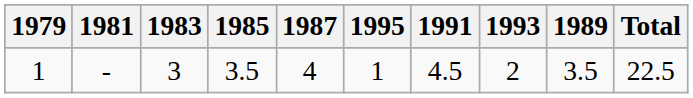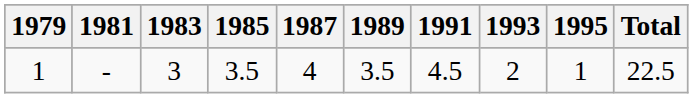columns swapped: (581, 26) <-> (377, 26)
